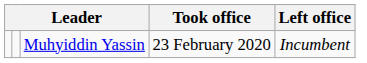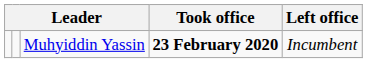(212, 44) normal -> (215, 44) bold
